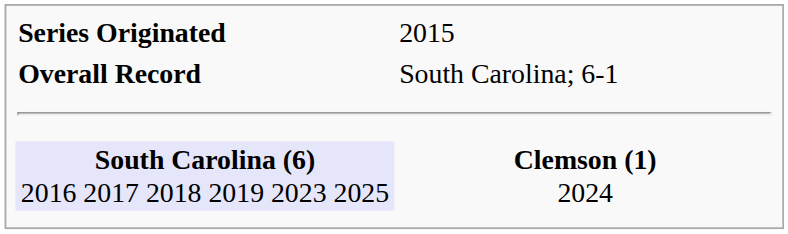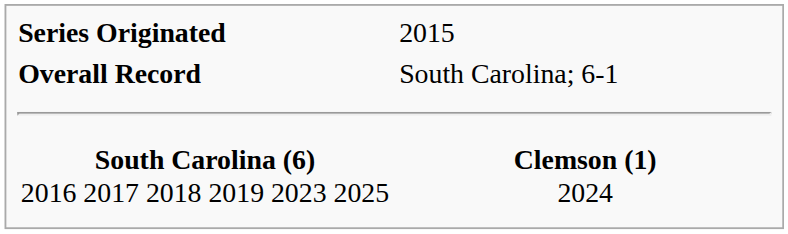(205, 176) lavender background -> (205, 176) no background
